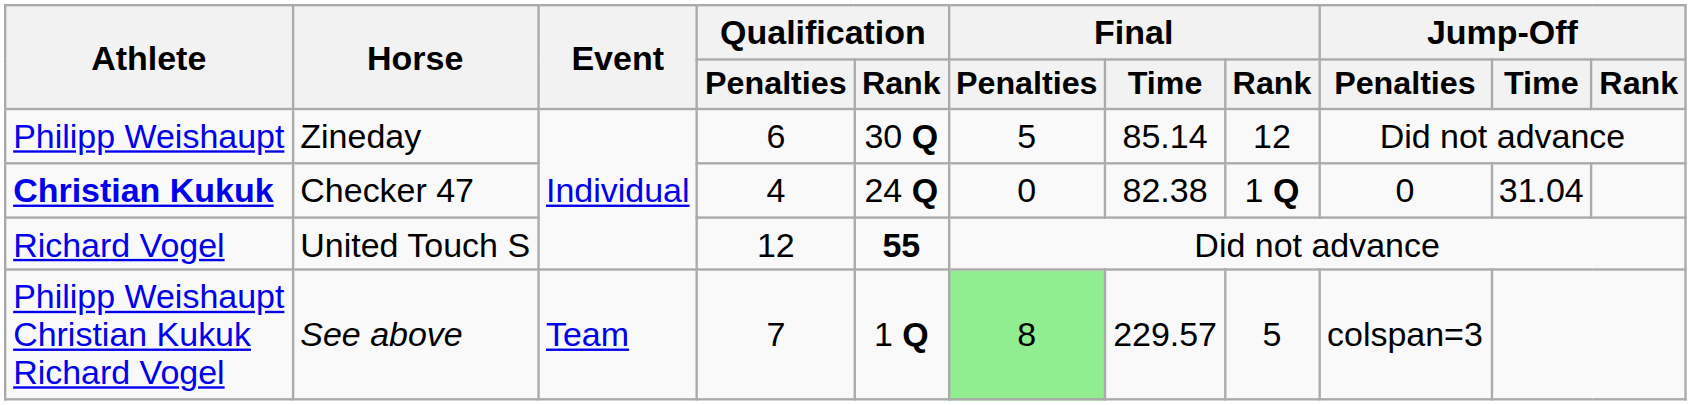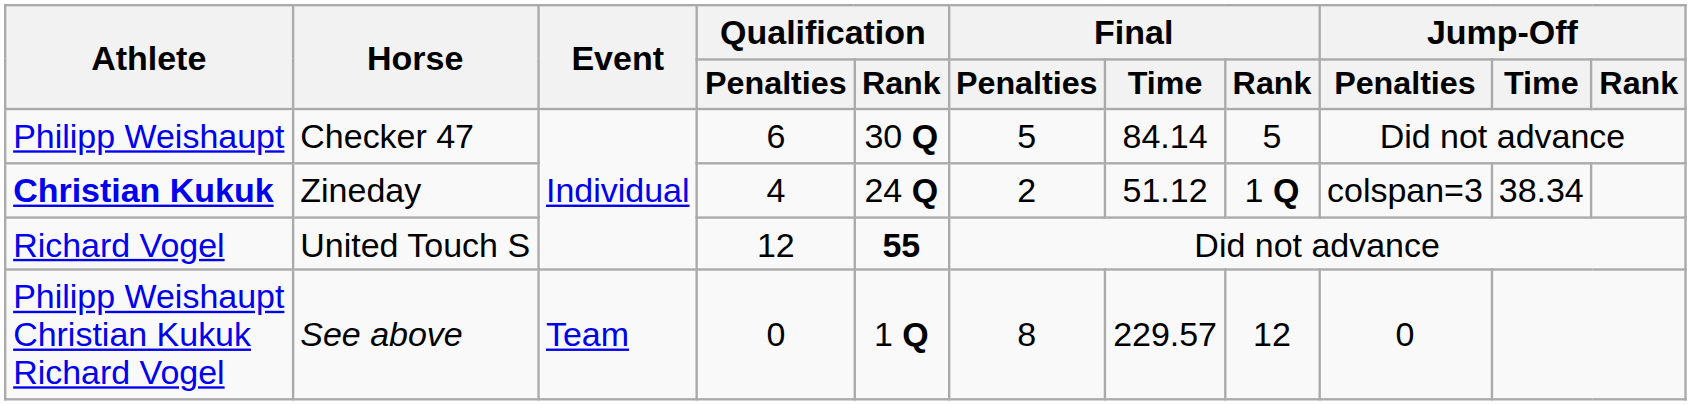(361, 137) Zineday -> (387, 137) Checker 47
(1165, 137) 85.14 -> (1165, 137) 84.14
(1272, 137) 12 -> (1272, 137) 5
(387, 190) Checker 47 -> (361, 190) Zineday
(1027, 190) 0 -> (1027, 190) 2
(1165, 190) 82.38 -> (1165, 190) 51.12
(1405, 190) 0 -> (1405, 190) colspan=3
(1541, 190) 31.04 -> (1541, 190) 38.34
(776, 336) 7 -> (776, 336) 0
(1027, 336) lightgreen background -> (1027, 336) no background
(1272, 336) 5 -> (1272, 336) 12
(1405, 336) colspan=3 -> (1405, 336) 0
